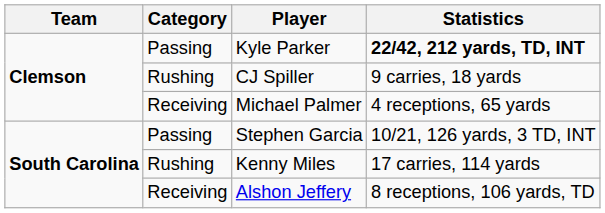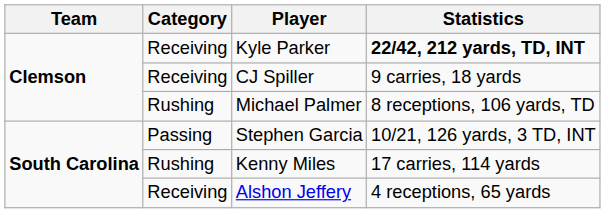(180, 48) Passing -> (187, 48) Receiving
(181, 77) Rushing -> (187, 77) Receiving
(187, 105) Receiving -> (181, 105) Rushing
(461, 105) 4 receptions, 65 yards -> (483, 105) 8 receptions, 106 yards, TD
(483, 192) 8 receptions, 106 yards, TD -> (461, 192) 4 receptions, 65 yards
